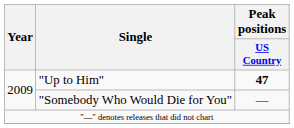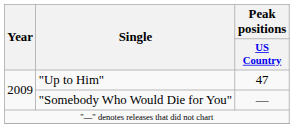(262, 80) bold -> (262, 80) normal
